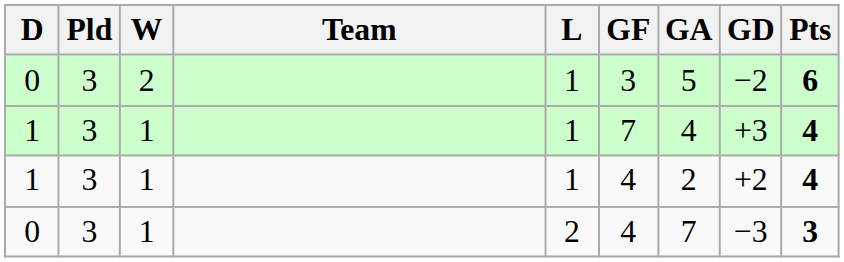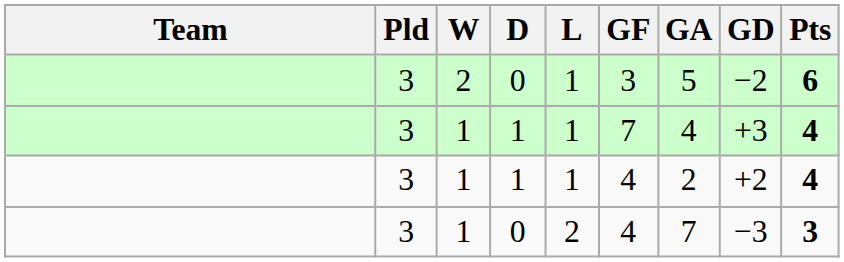columns swapped: (359, 29) <-> (32, 29)
